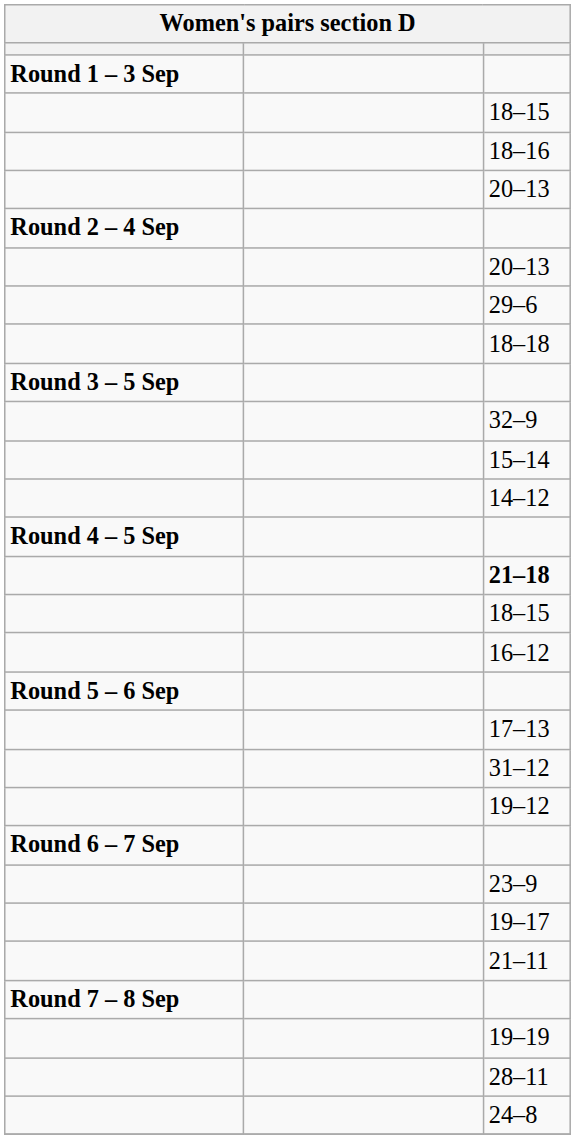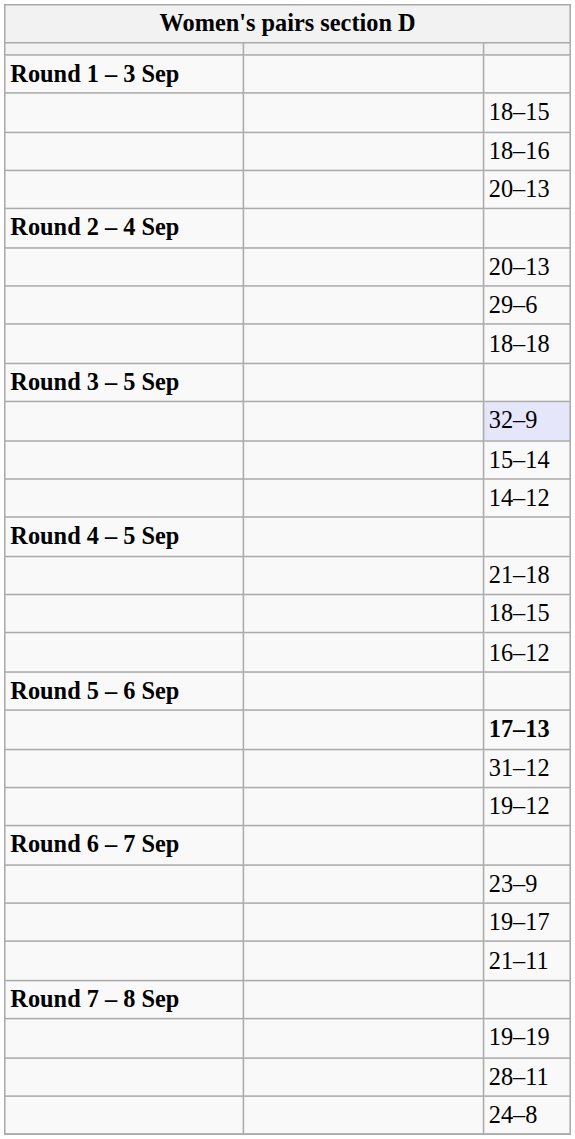(513, 420) no background -> (513, 420) lavender background
(519, 574) bold -> (519, 574) normal
(519, 729) normal -> (519, 729) bold
